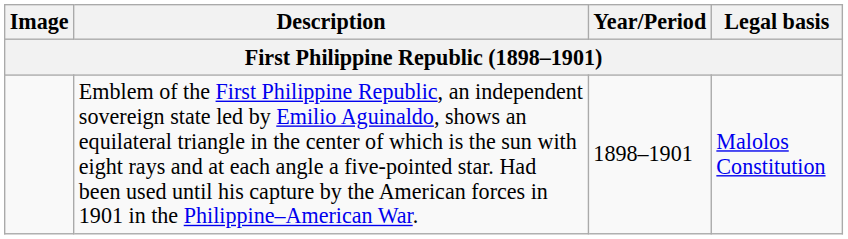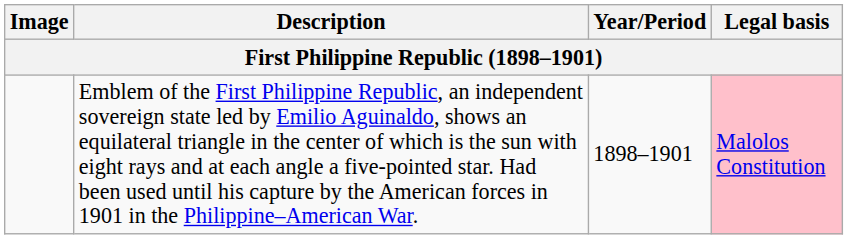(771, 154) no background -> (771, 154) pink background
